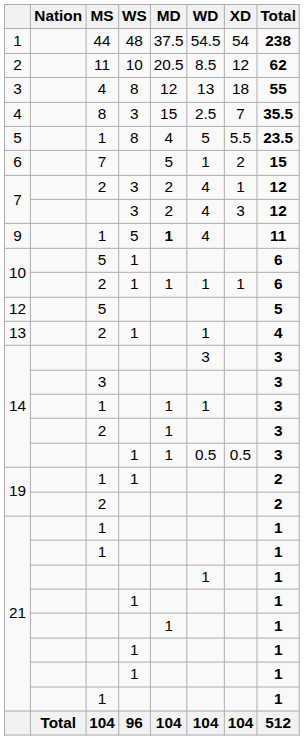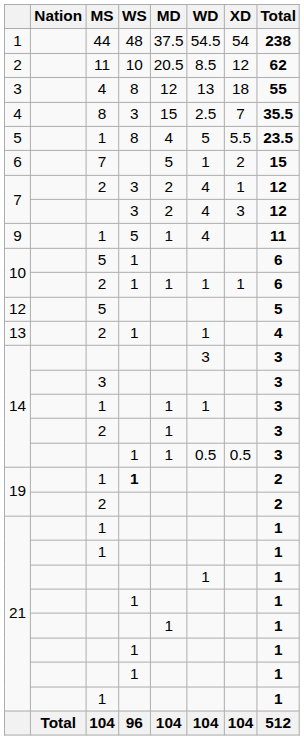(169, 235) bold -> (169, 235) normal
(134, 479) normal -> (134, 479) bold
